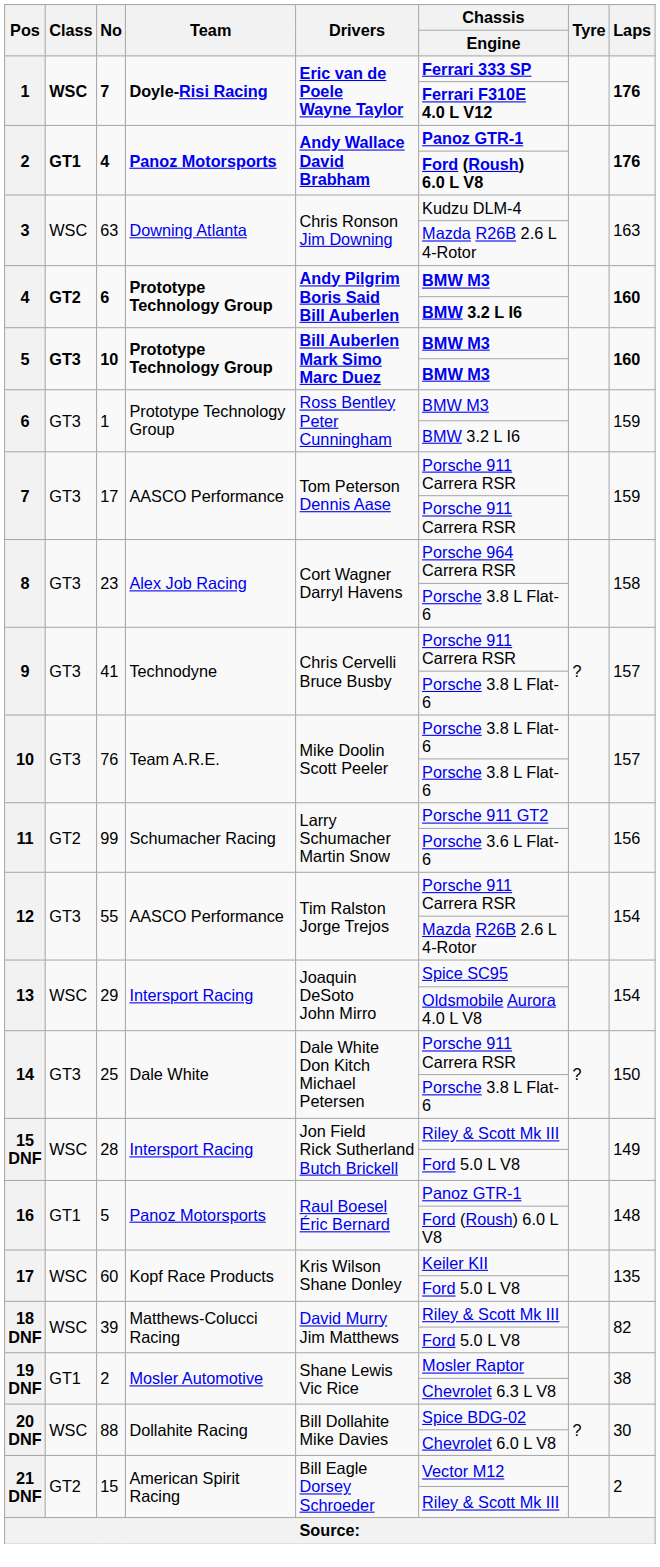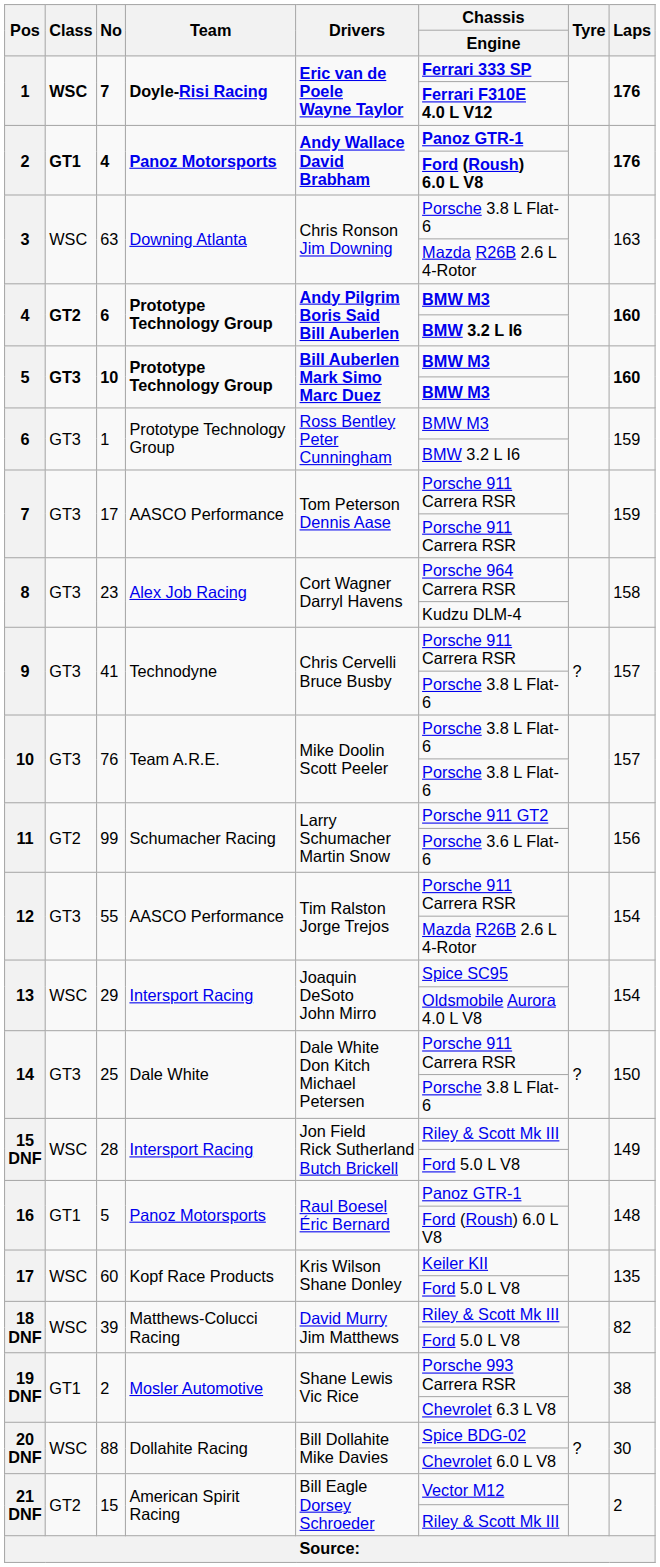(472, 208) Kudzu DLM-4 -> (490, 218) Porsche 3.8 L Flat-6
(490, 605) Porsche 3.8 L Flat-6 -> (472, 615) Kudzu DLM-4
(473, 1366) Mosler Raptor -> (469, 1375) Porsche 993 Carrera RSR
